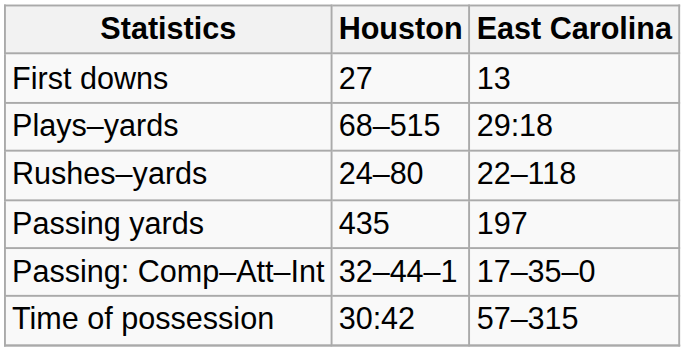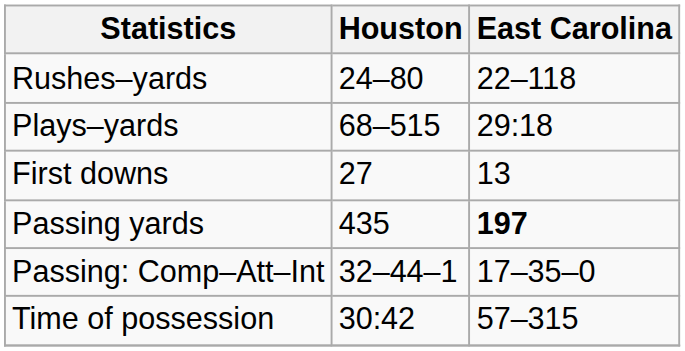rows swapped: (90, 77) <-> (110, 174)
(502, 223) normal -> (502, 223) bold
